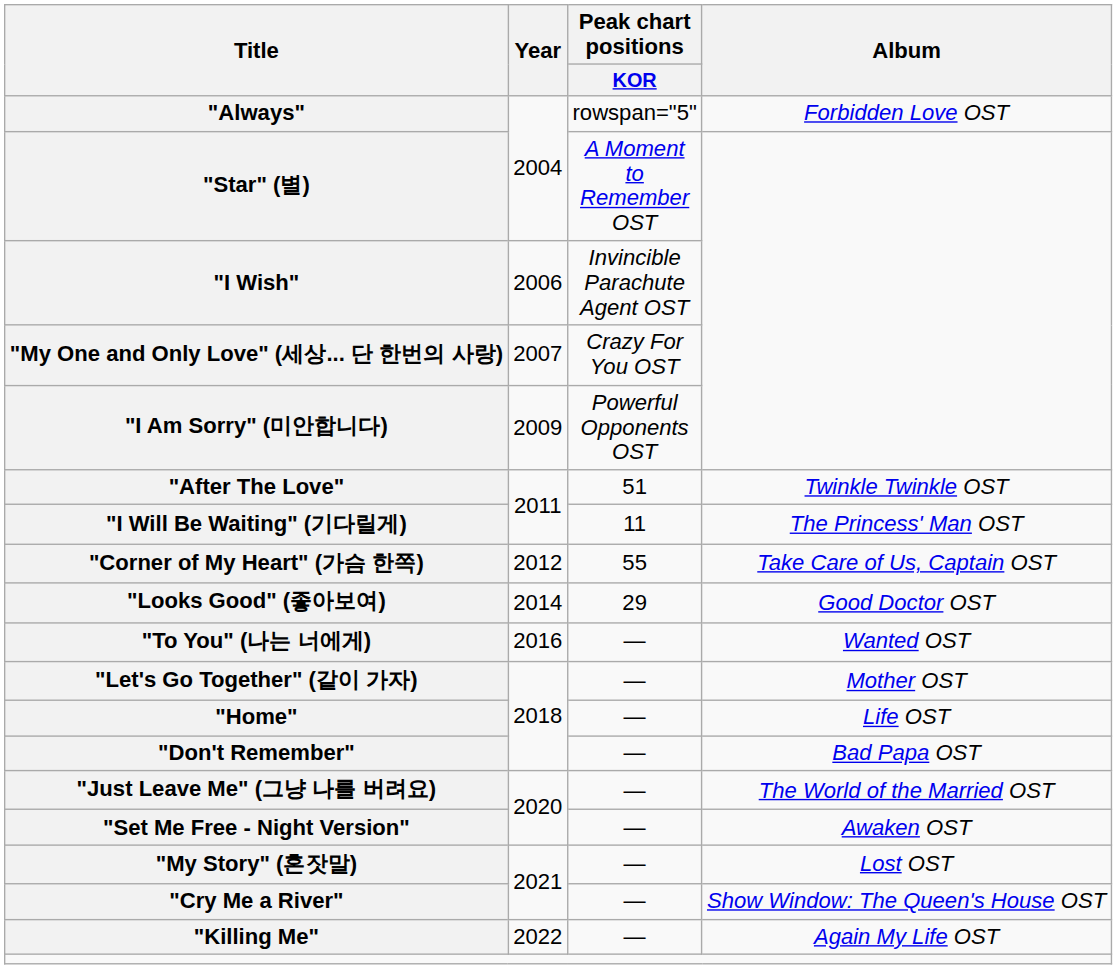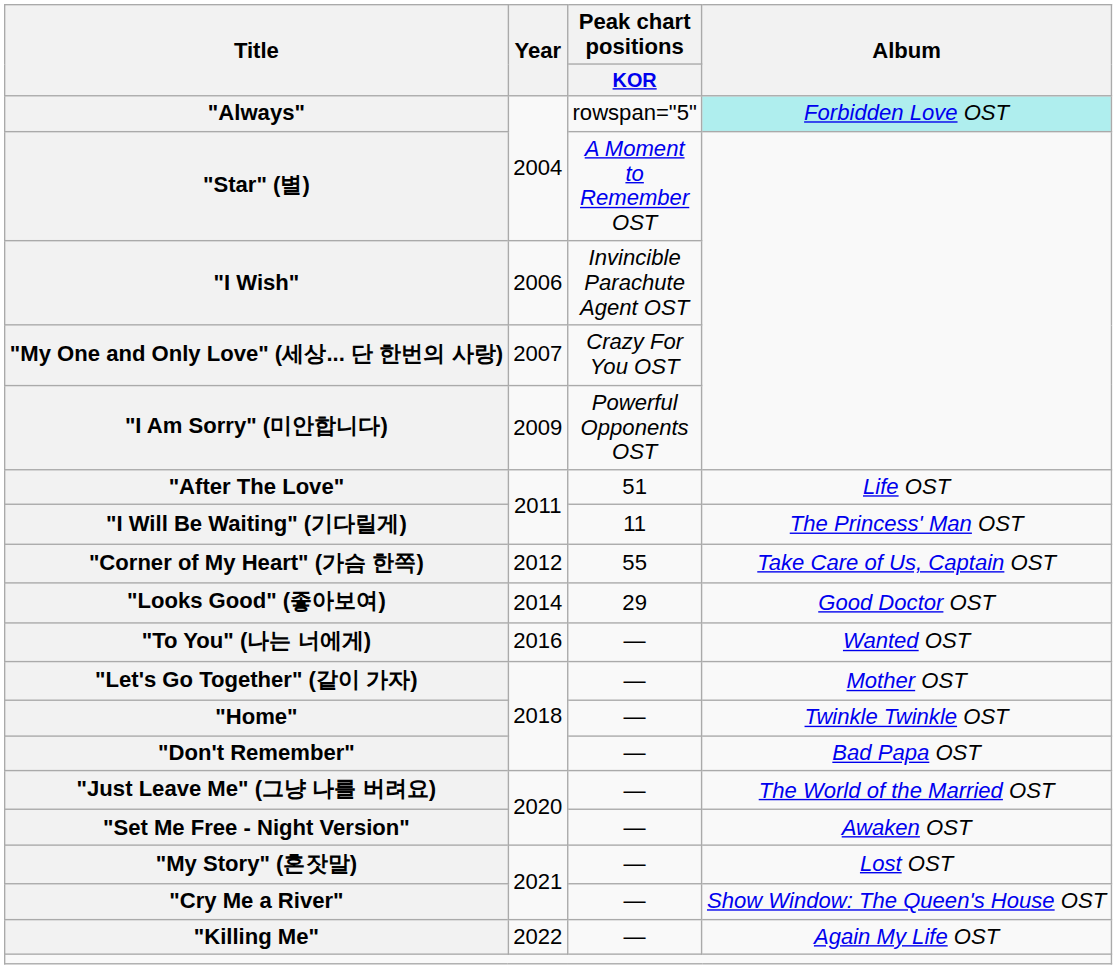(907, 113) no background -> (907, 113) paleturquoise background
(907, 487) Twinkle Twinkle OST -> (907, 487) Life OST
(907, 717) Life OST -> (907, 717) Twinkle Twinkle OST
